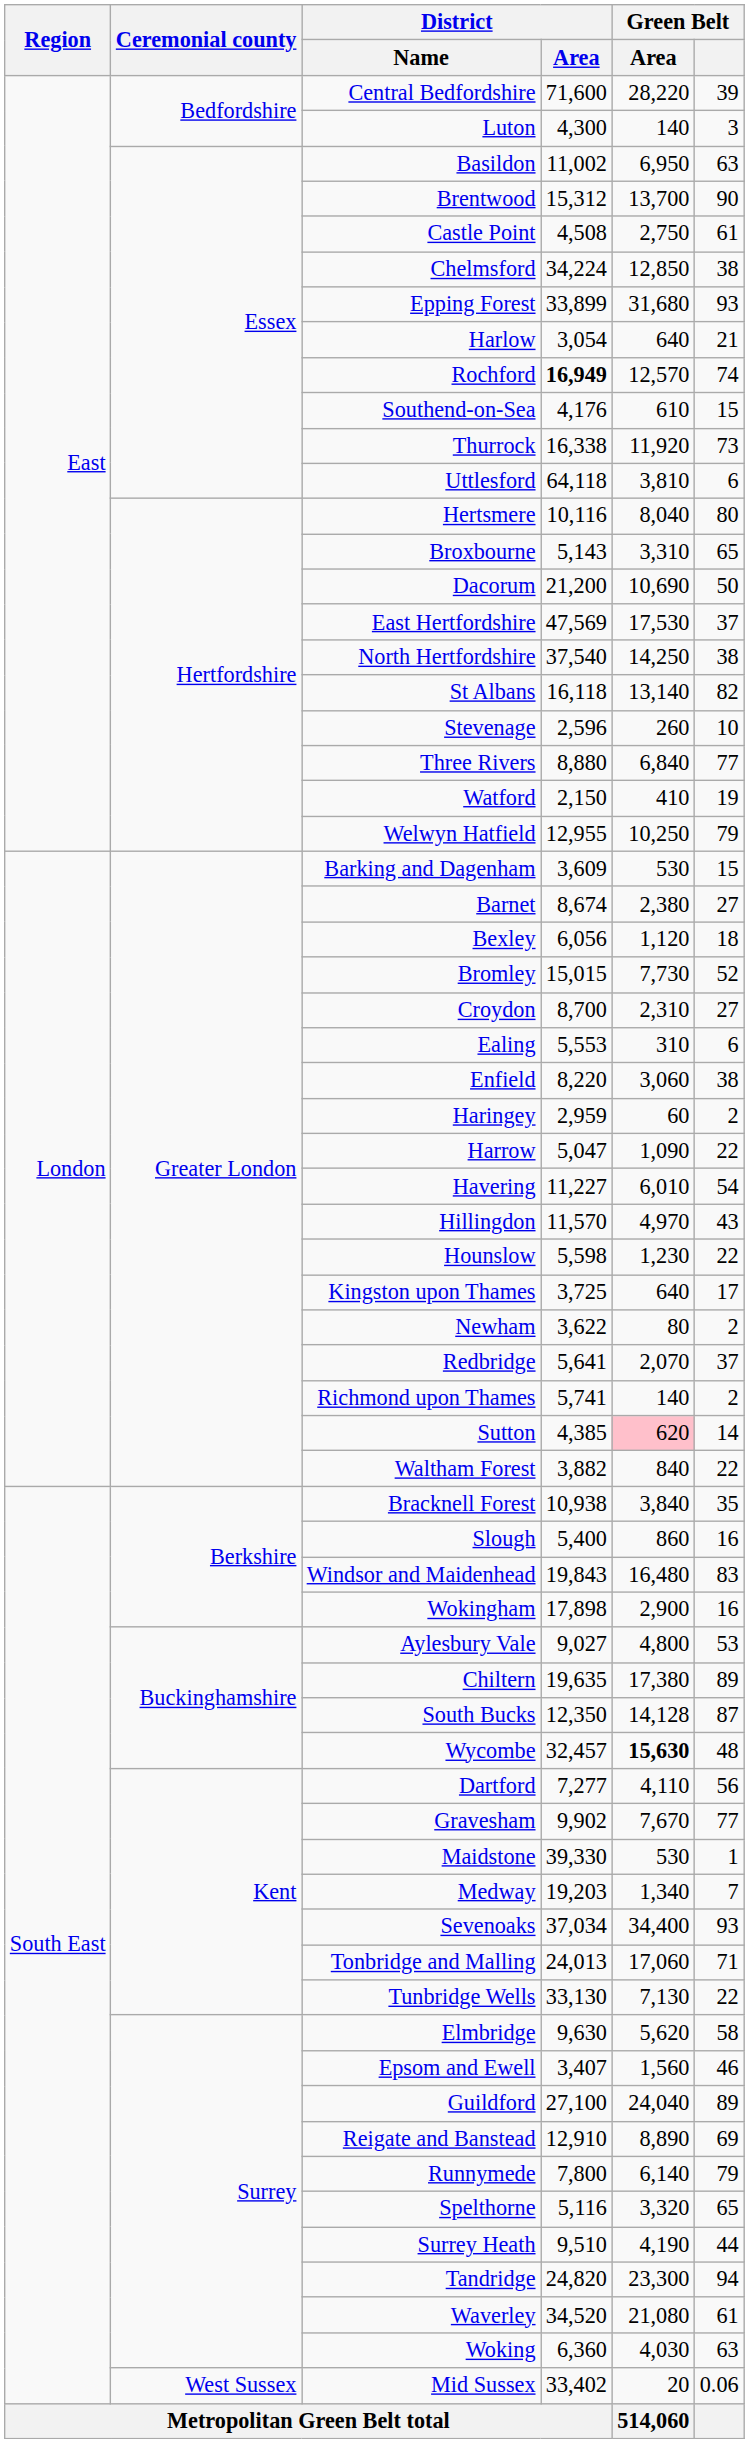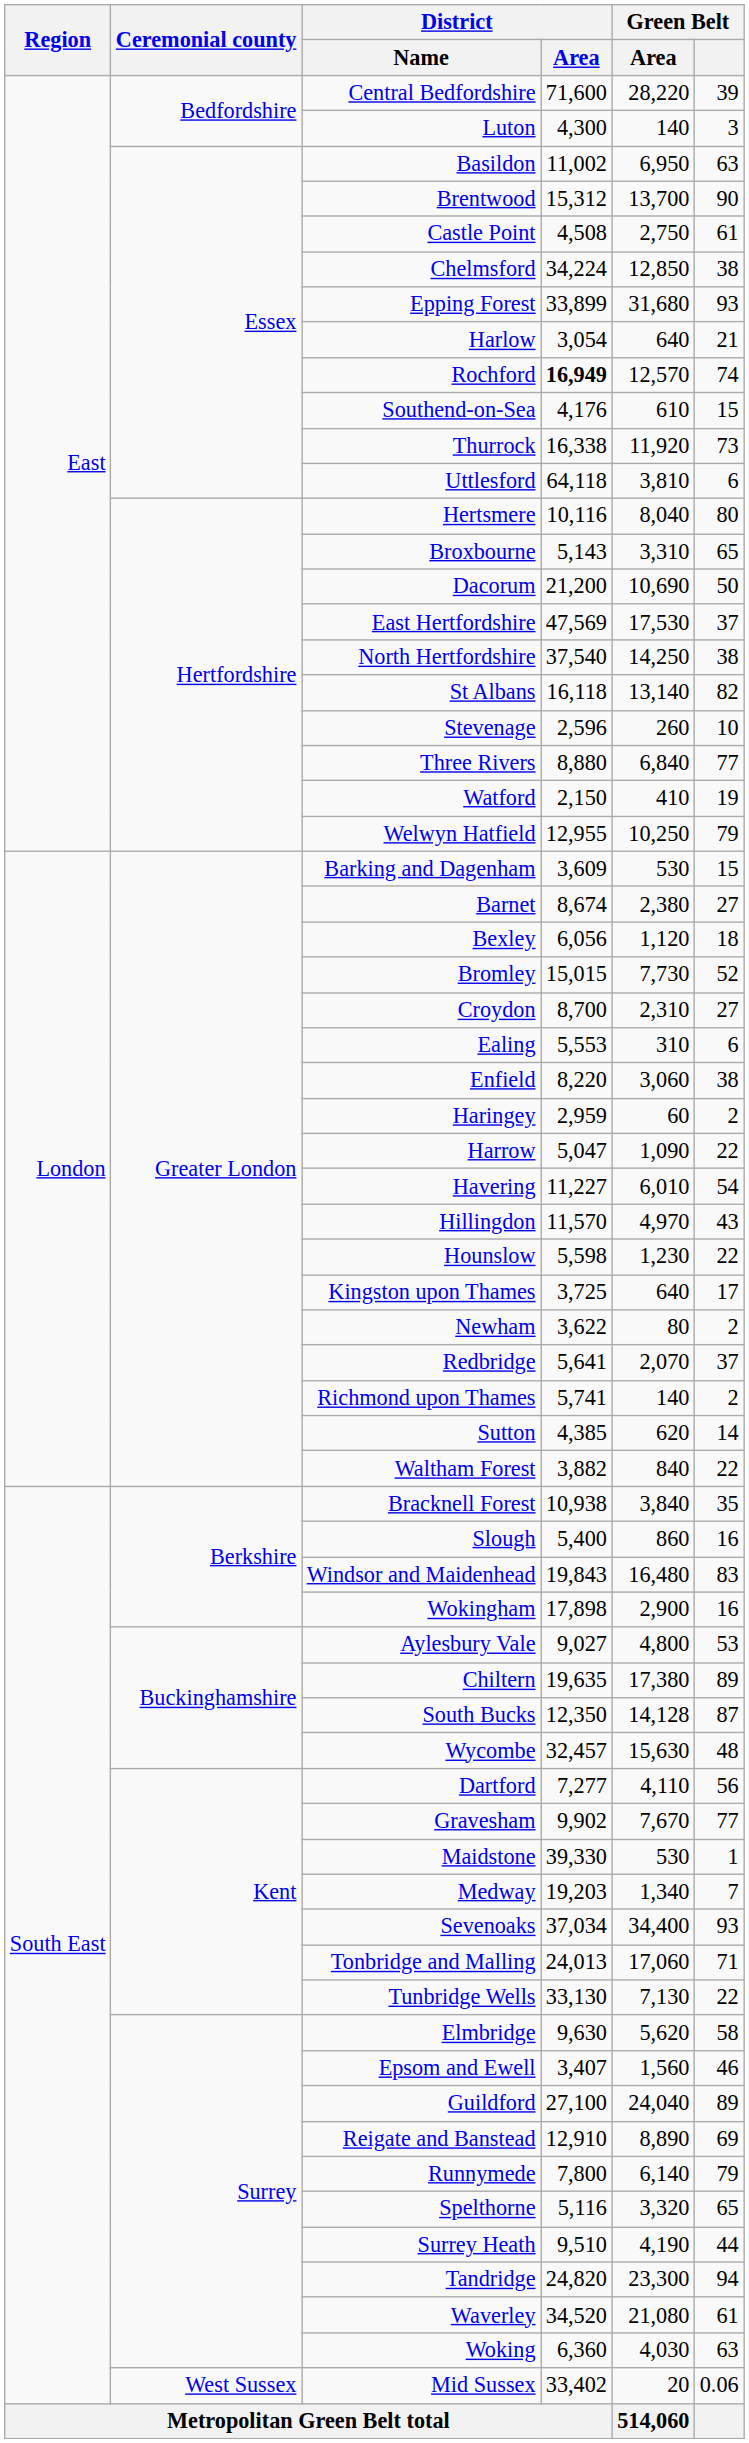(673, 1432) pink background -> (673, 1432) no background
(659, 1750) bold -> (659, 1750) normal
